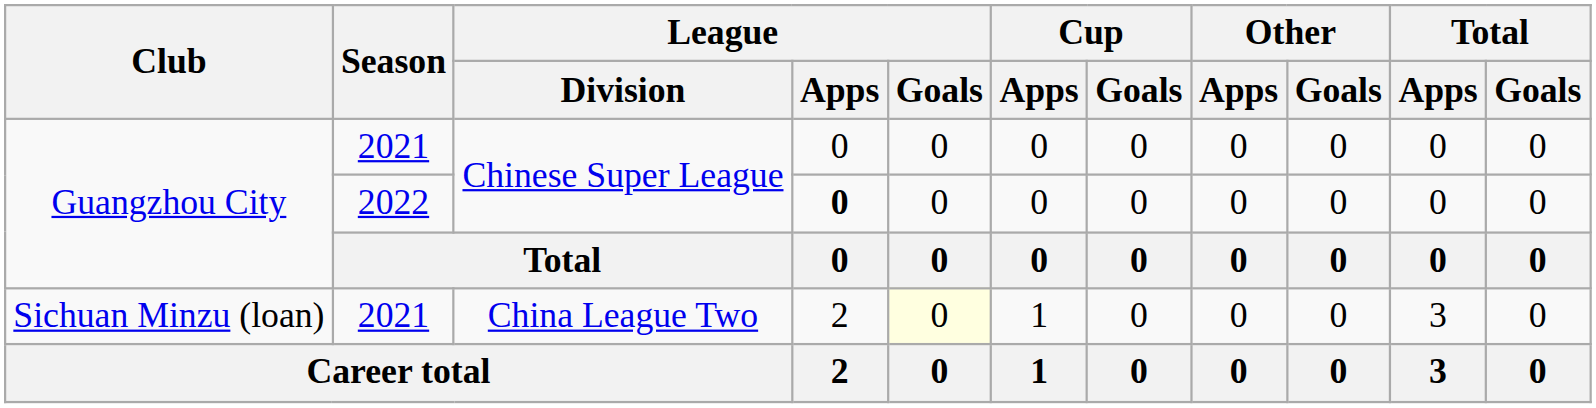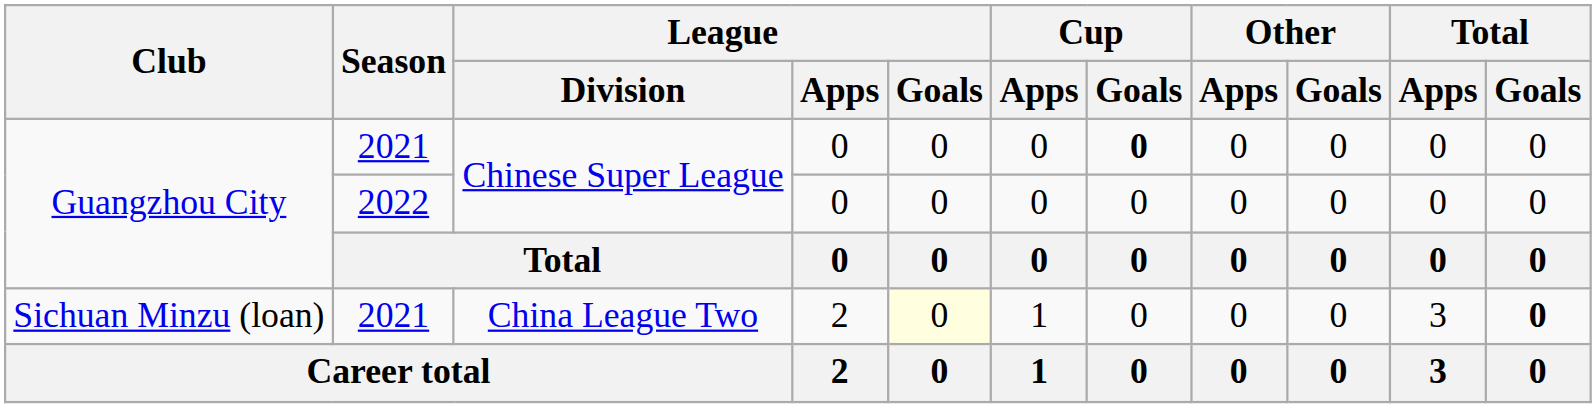(1139, 145) normal -> (1139, 145) bold
(840, 202) bold -> (840, 202) normal
(1538, 315) normal -> (1538, 315) bold
